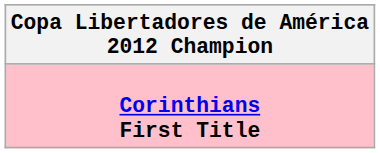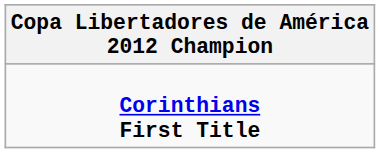(190, 118) pink background -> (190, 118) no background
